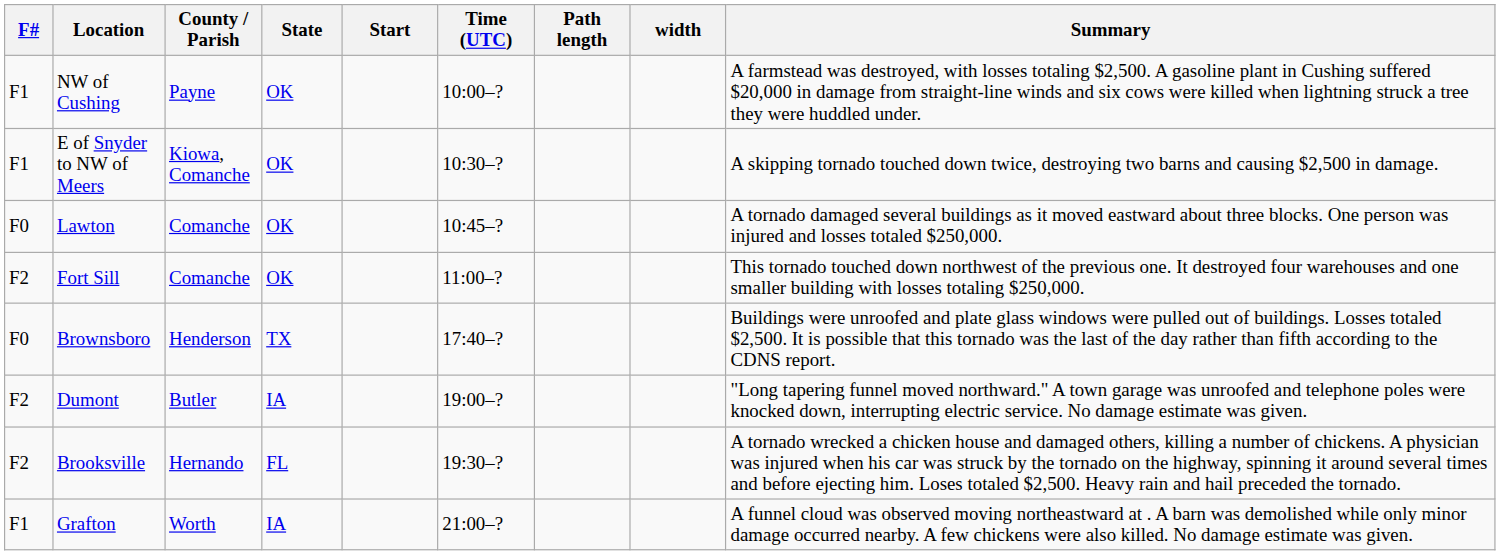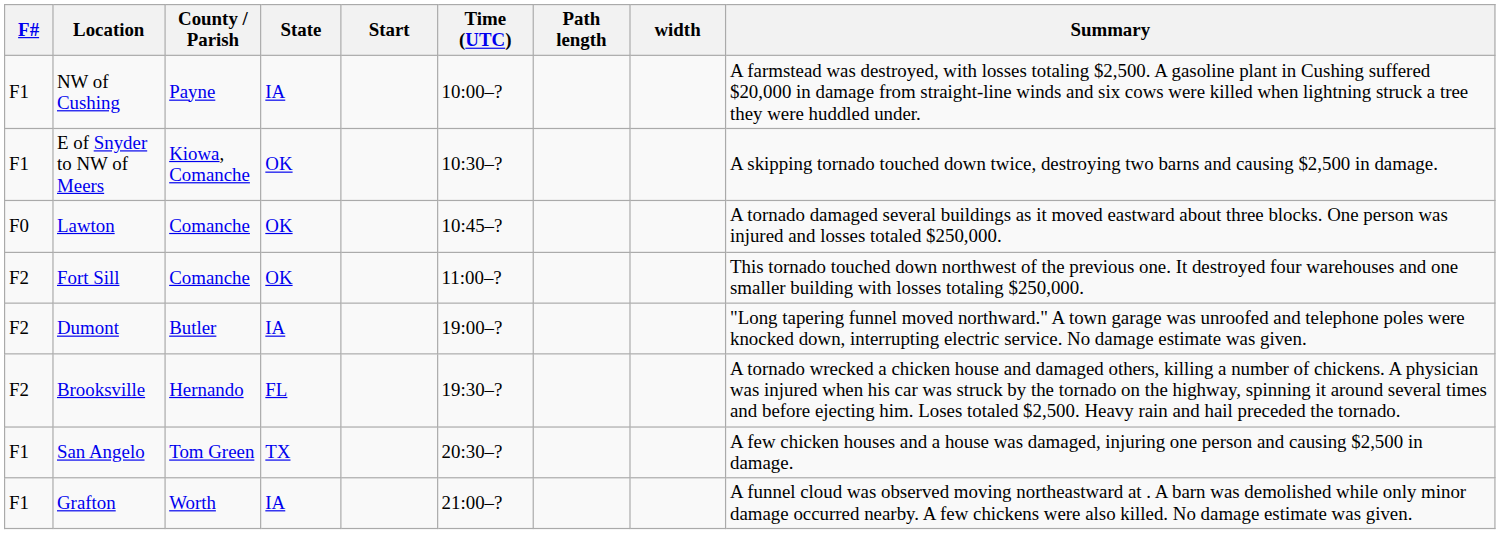(280, 91) OK -> (275, 91) IA
- row: (104, 339)
+ row: (101, 452)
